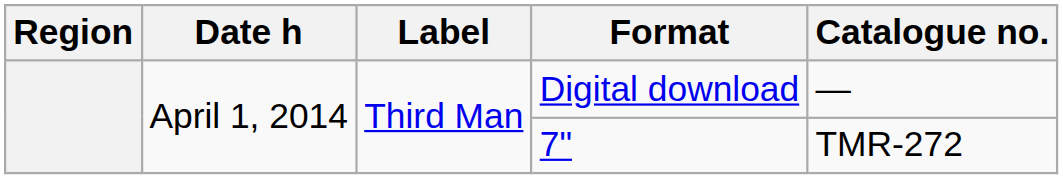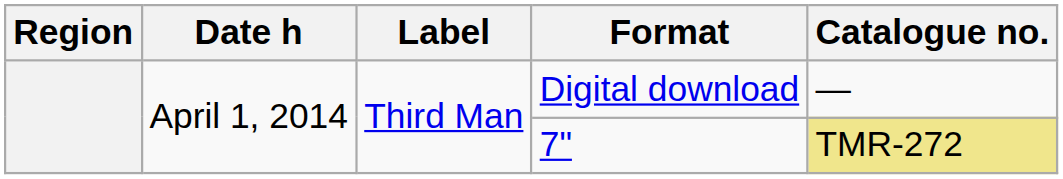(889, 144) no background -> (889, 144) khaki background
